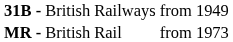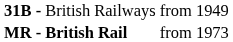(84, 33) normal -> (86, 33) bold
